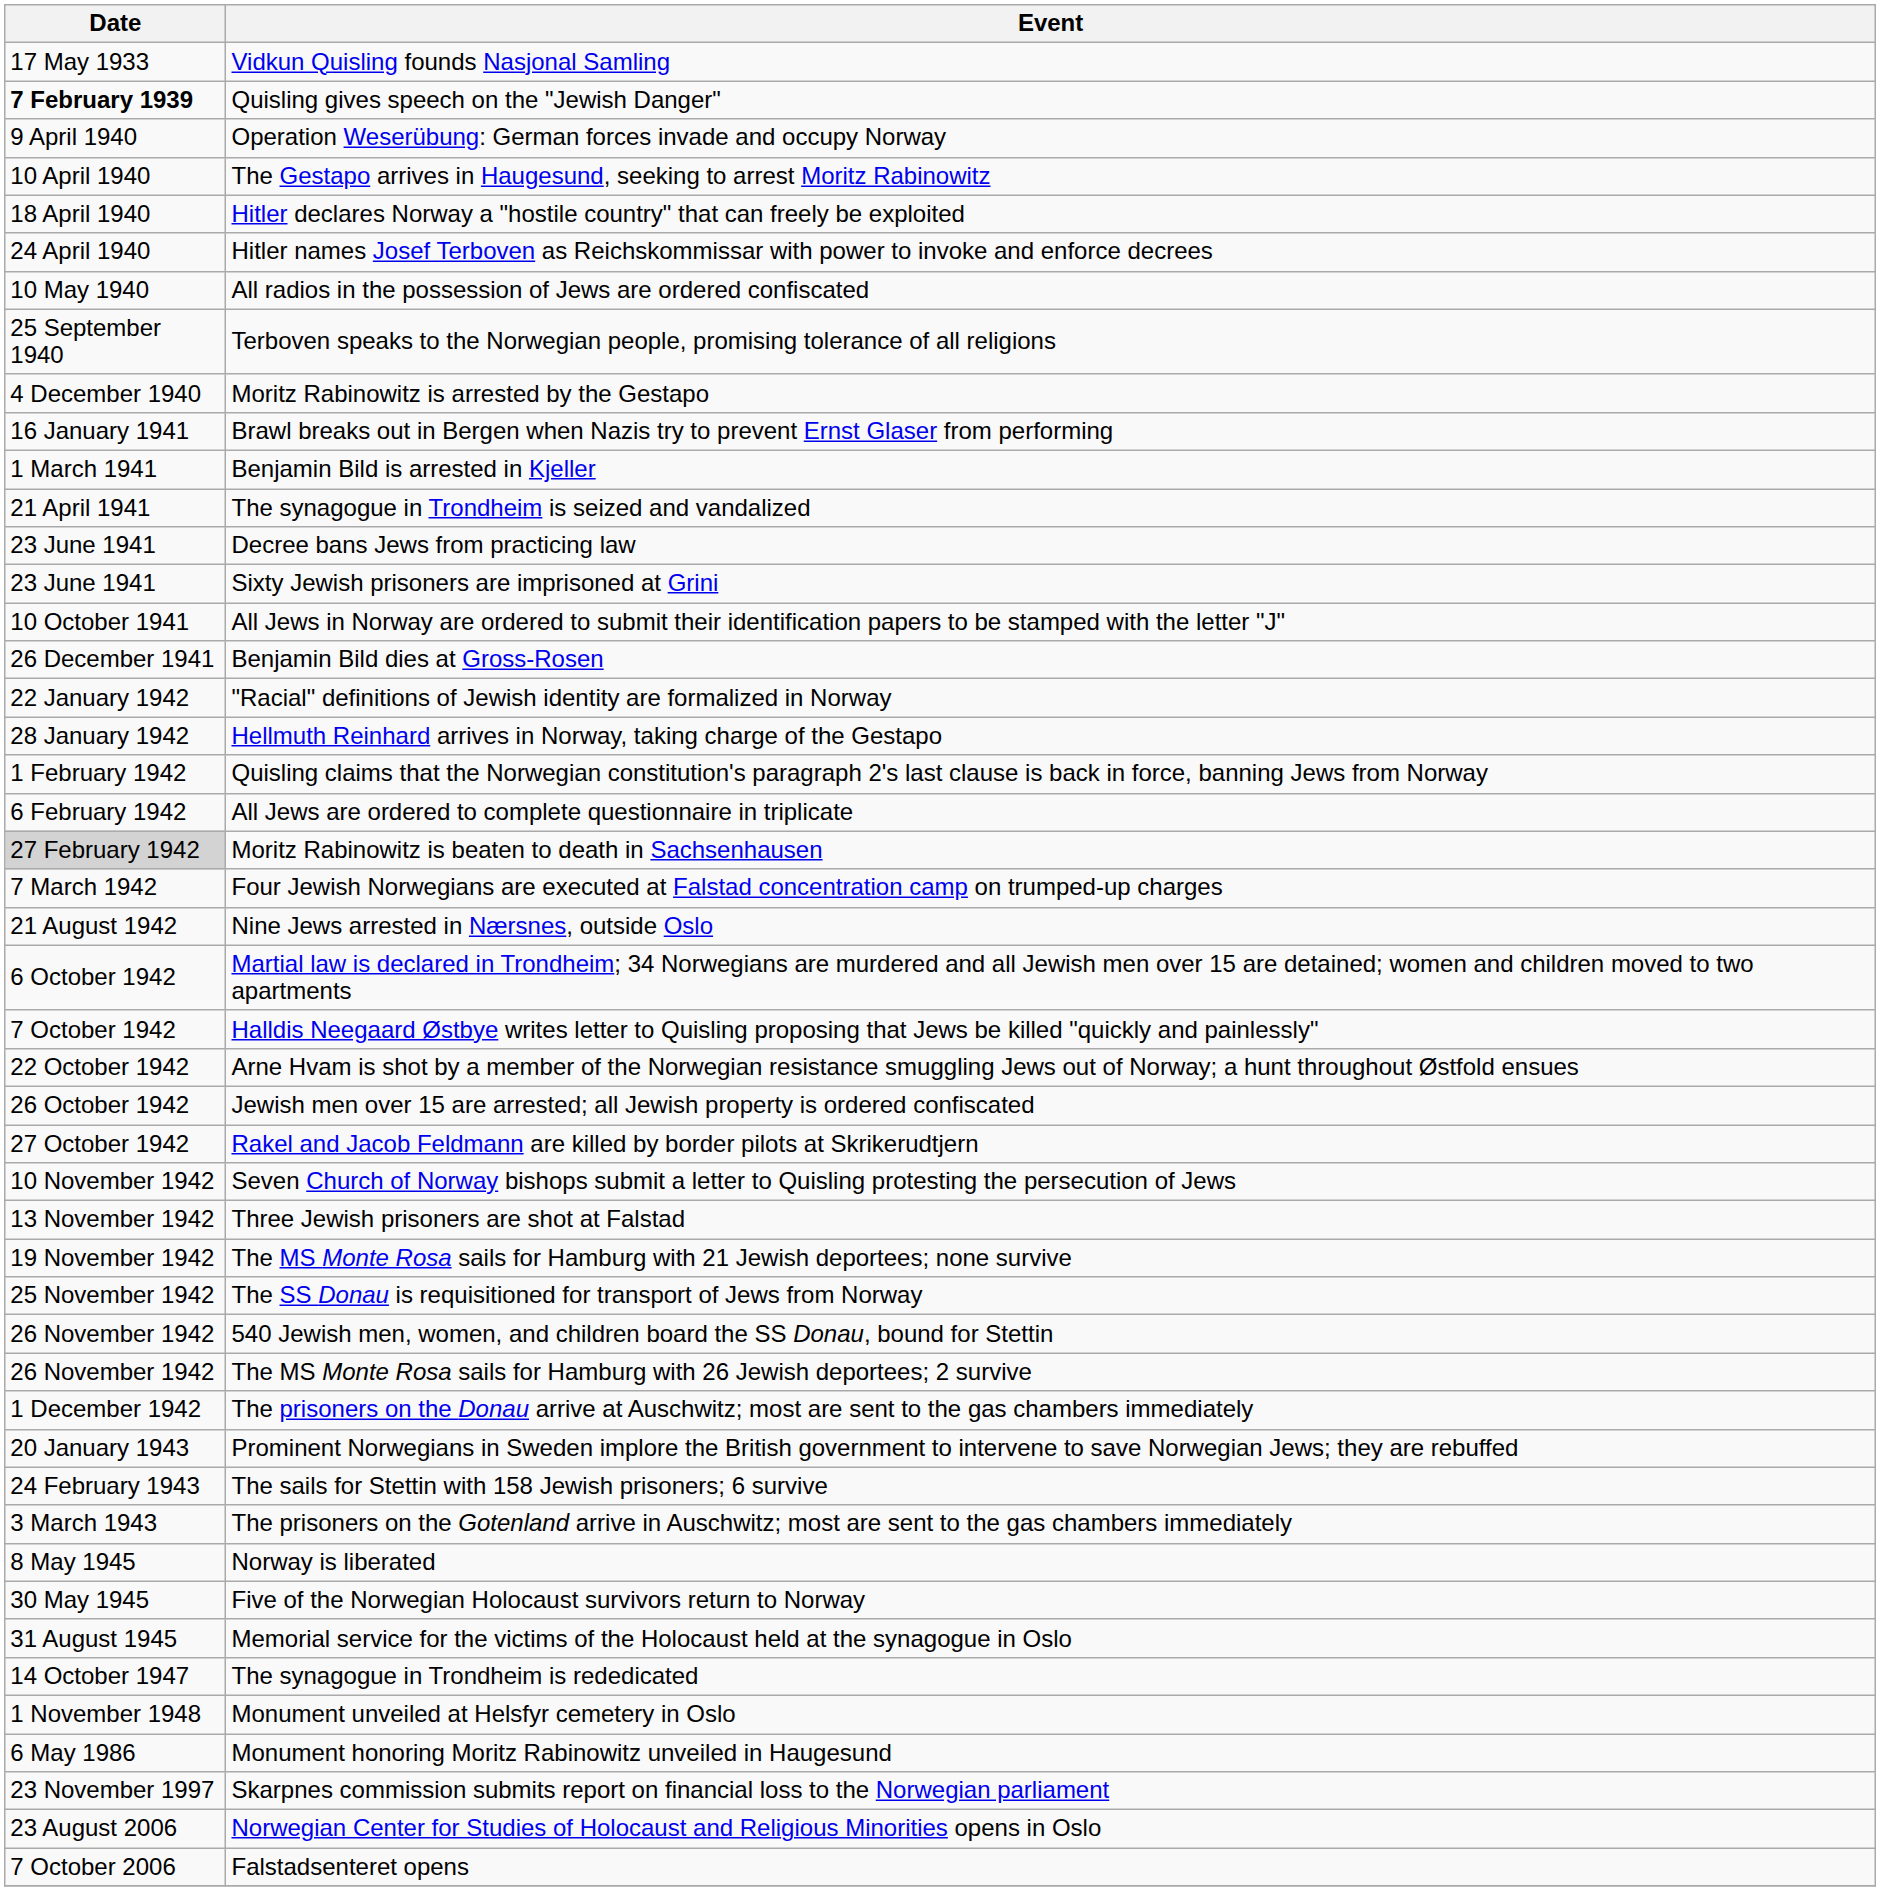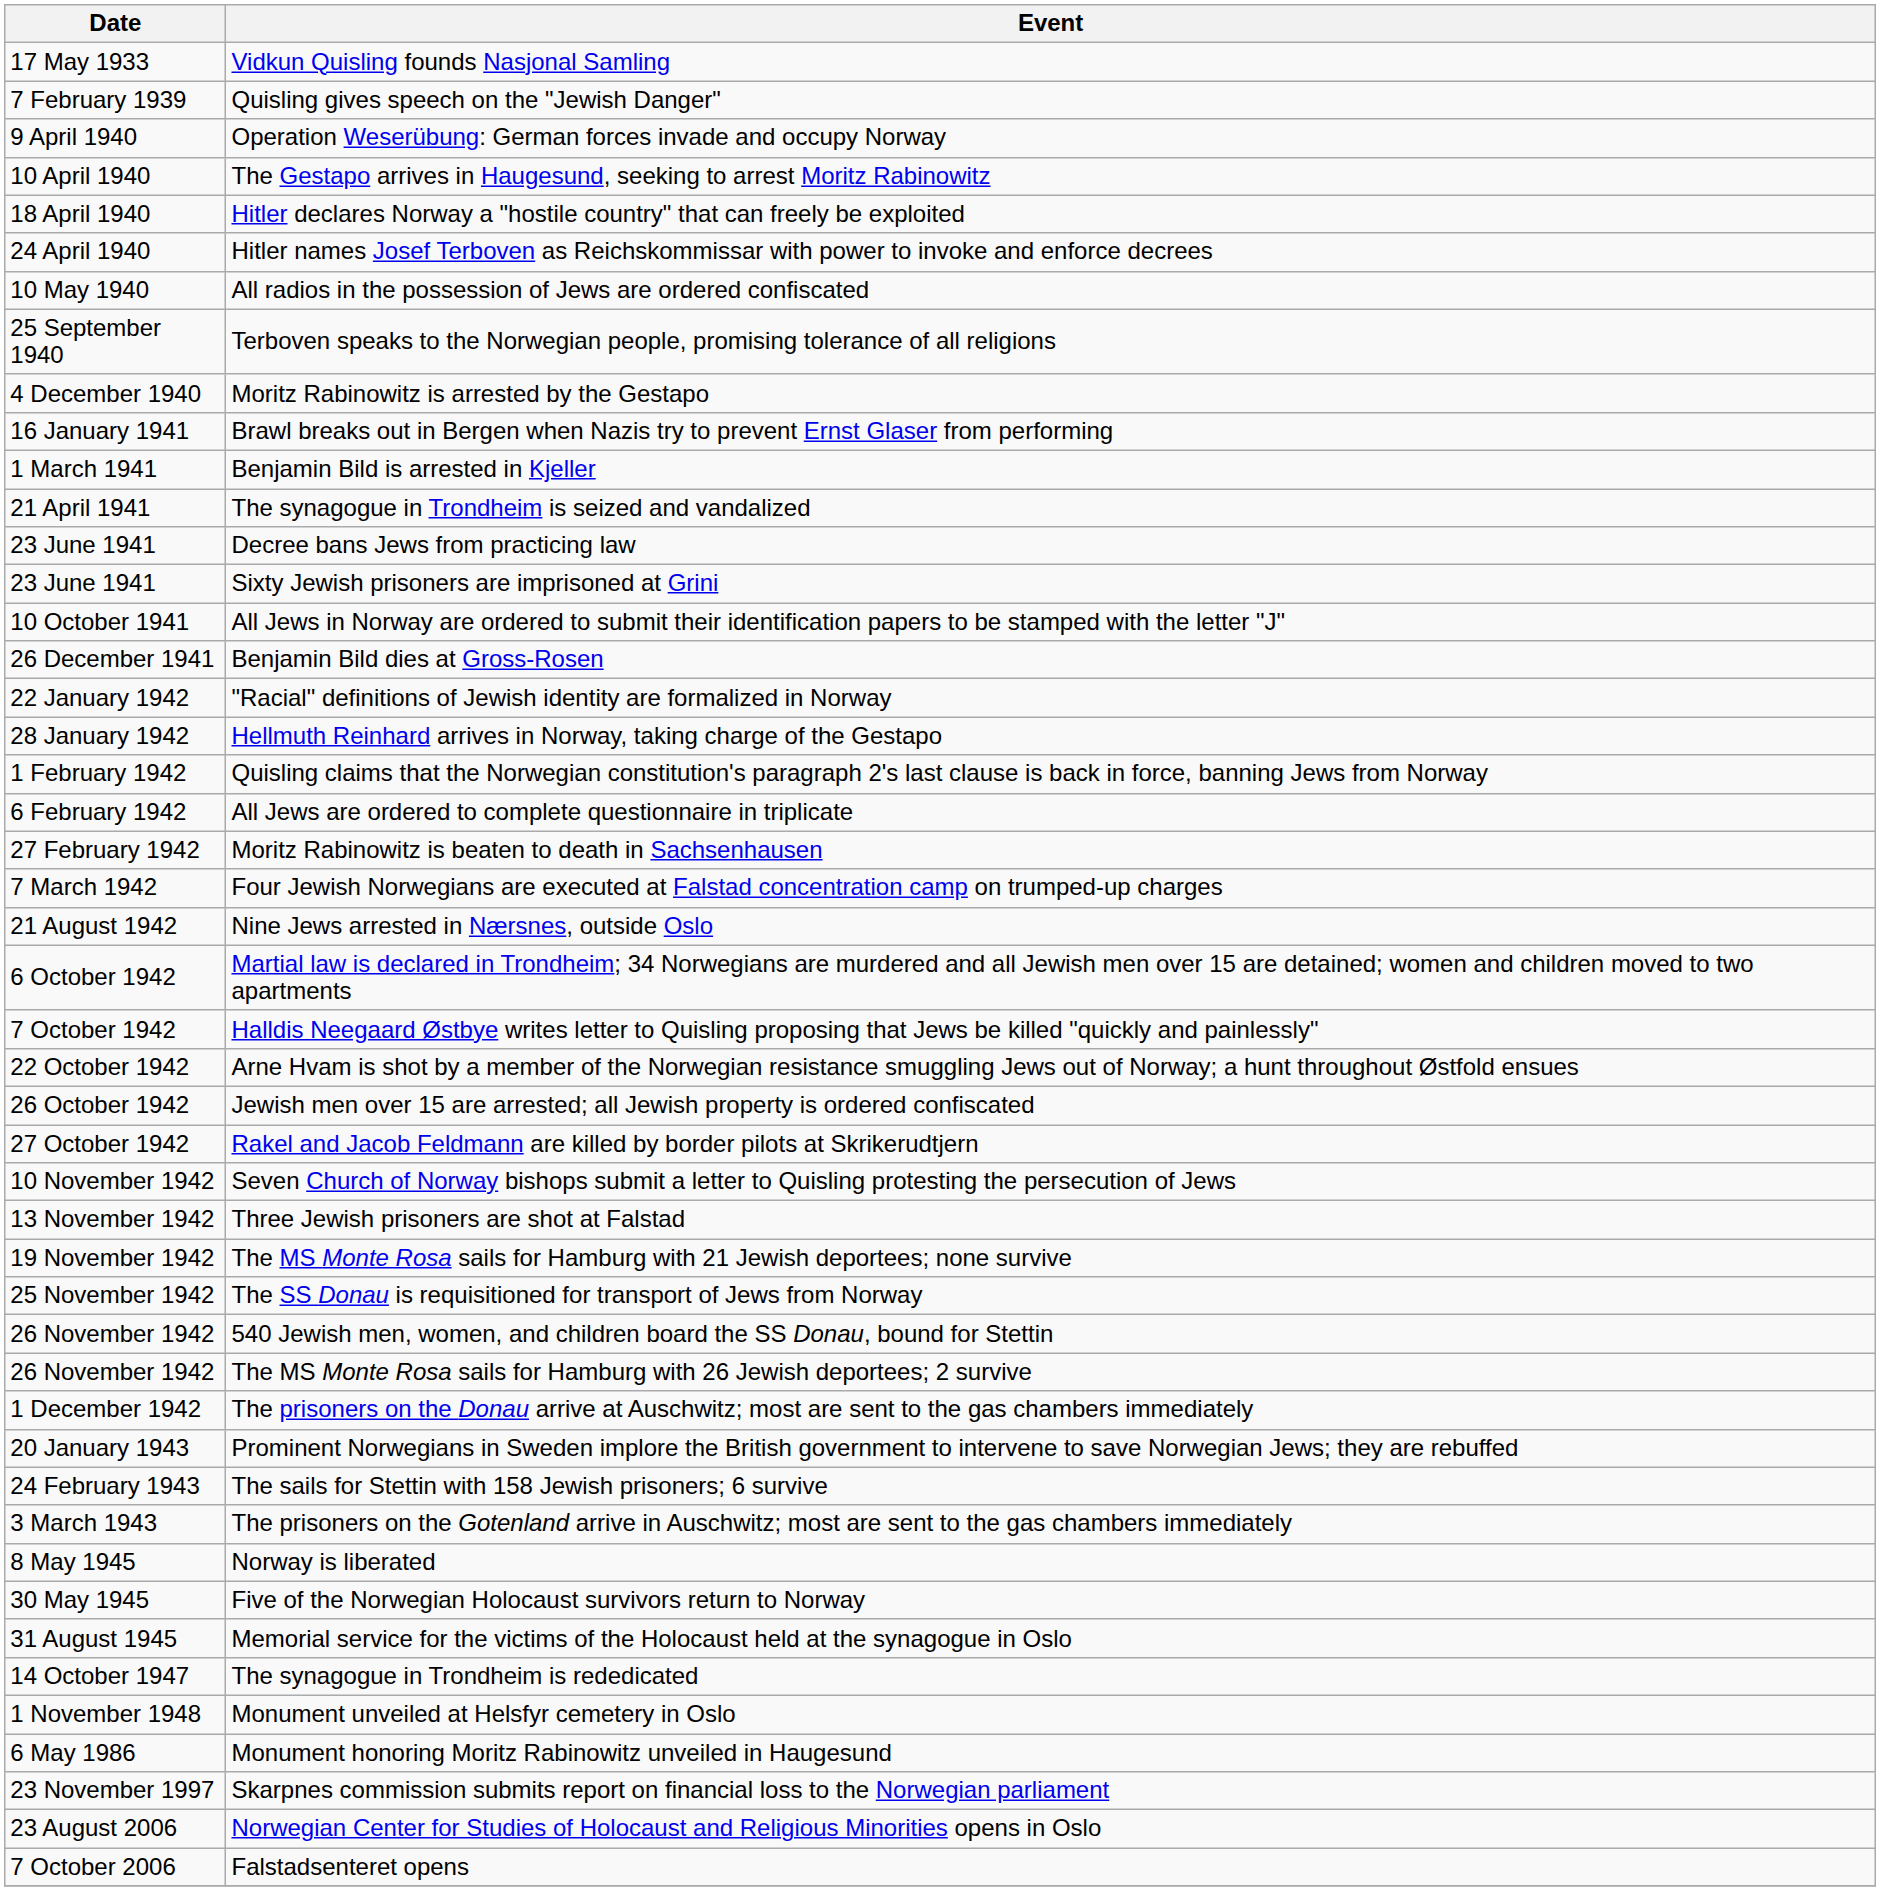(102, 99) bold -> (98, 99) normal
(105, 849) lightgrey background -> (105, 849) no background
